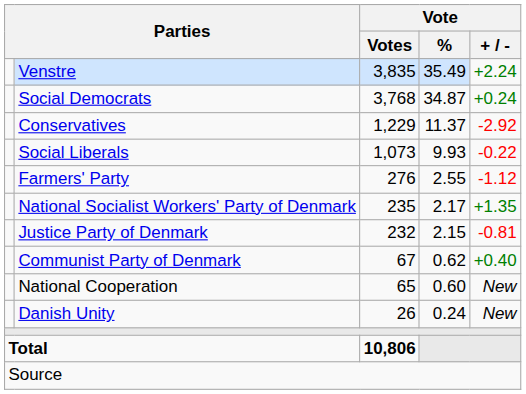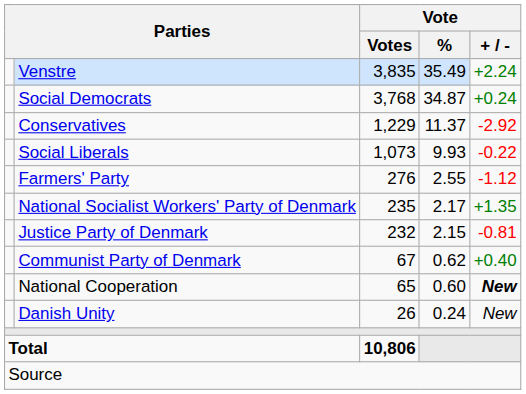(500, 286) normal -> (499, 286) bold
